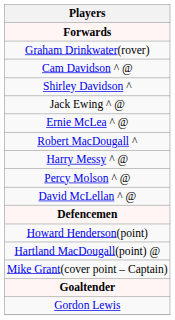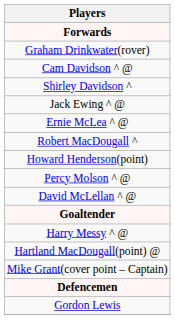(87, 159) Harry Messy ^ @ -> (87, 159) Howard Henderson(point)
(87, 214) Defencemen -> (87, 214) Goaltender
(87, 232) Howard Henderson(point) -> (87, 232) Harry Messy ^ @
(87, 287) Goaltender -> (87, 287) Defencemen
